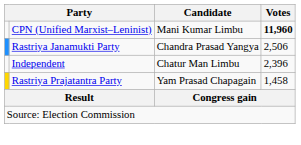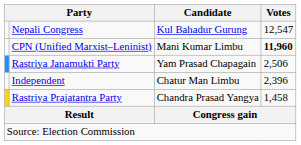+ row: (47, 30)
(208, 47) Chandra Prasad Yangya -> (206, 64) Yam Prasad Chapagain
(206, 81) Yam Prasad Chapagain -> (208, 98) Chandra Prasad Yangya
